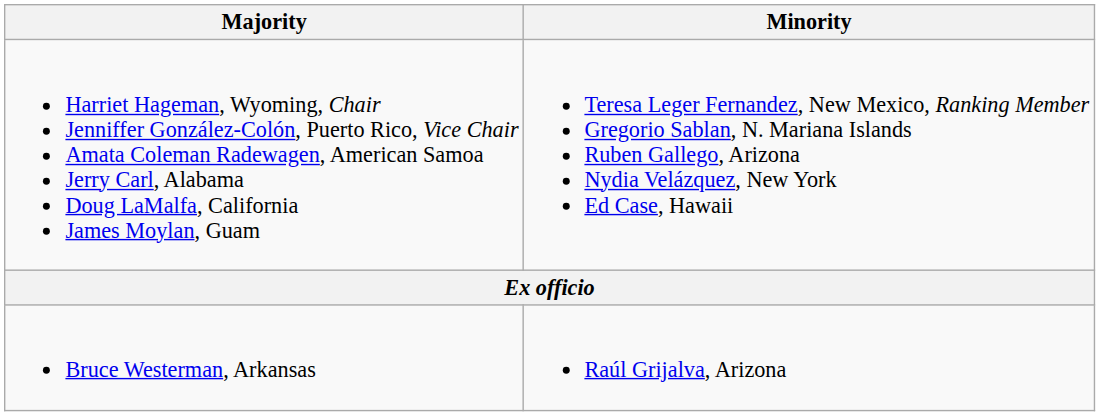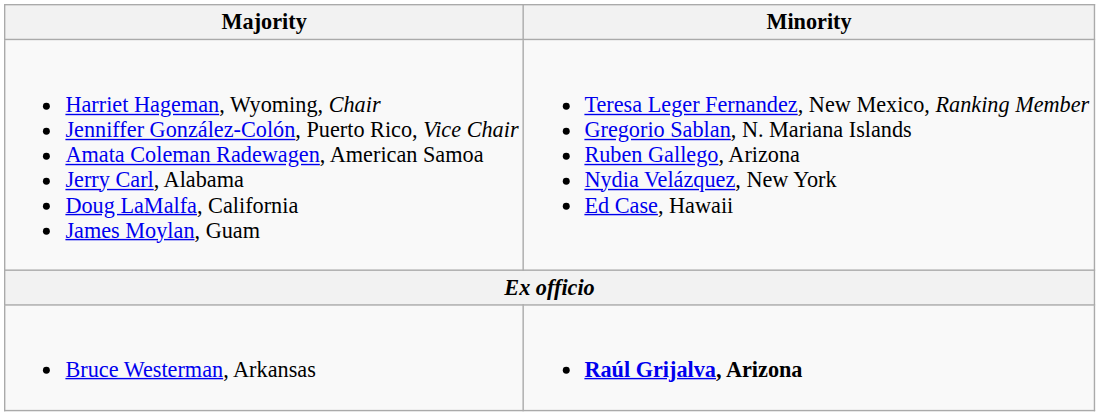(809, 370) normal -> (809, 370) bold
